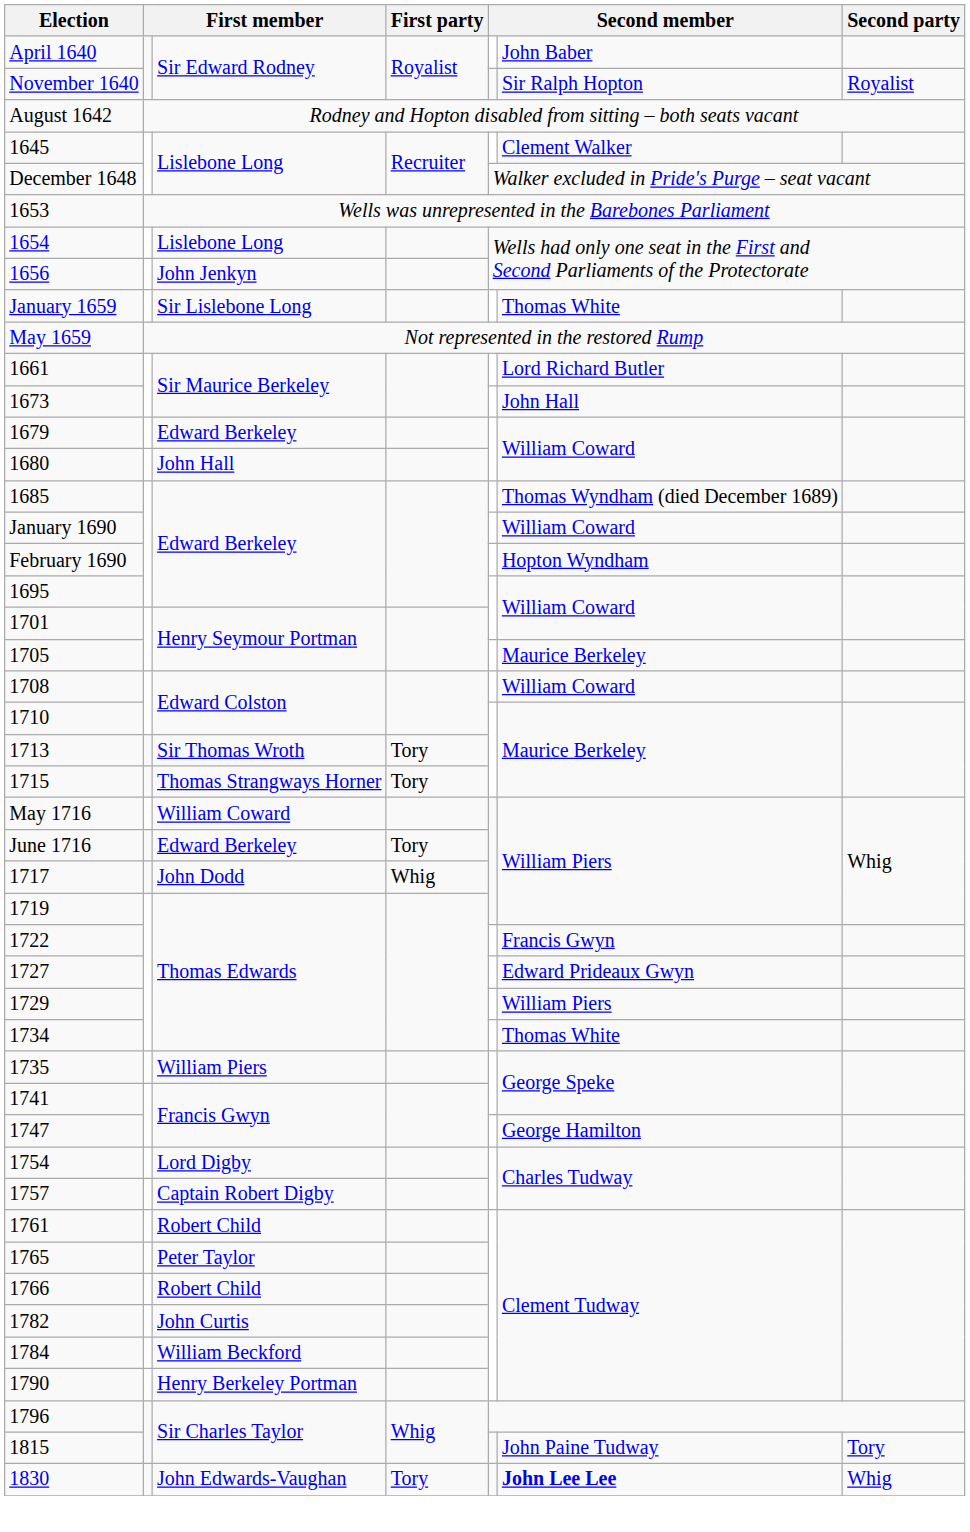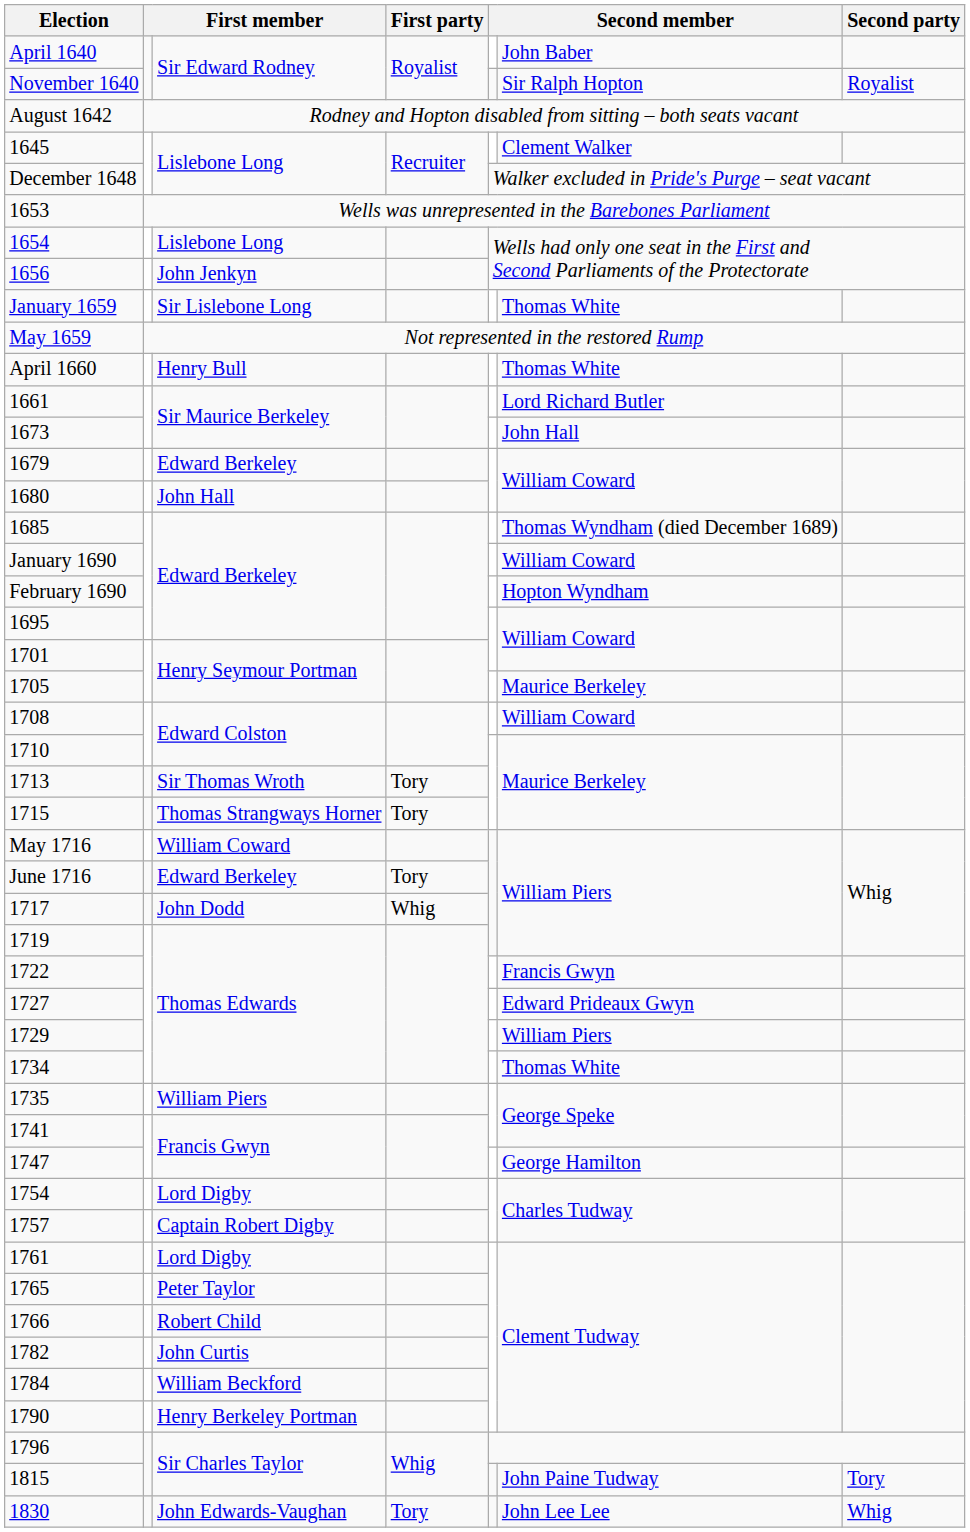+ row: (53, 369)
(209, 1225) Robert Child -> (204, 1257) Lord Digby
(559, 1479) bold -> (556, 1511) normal
